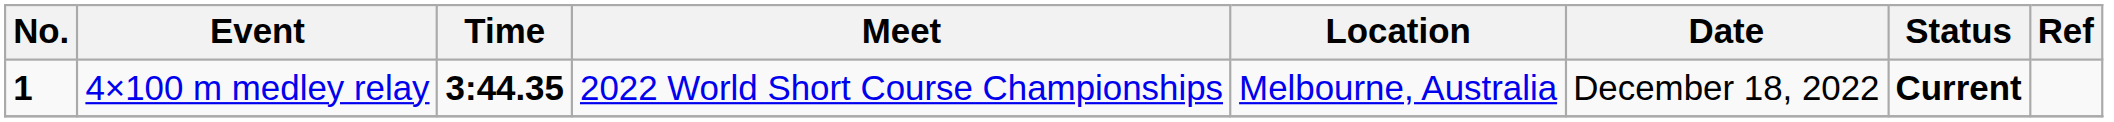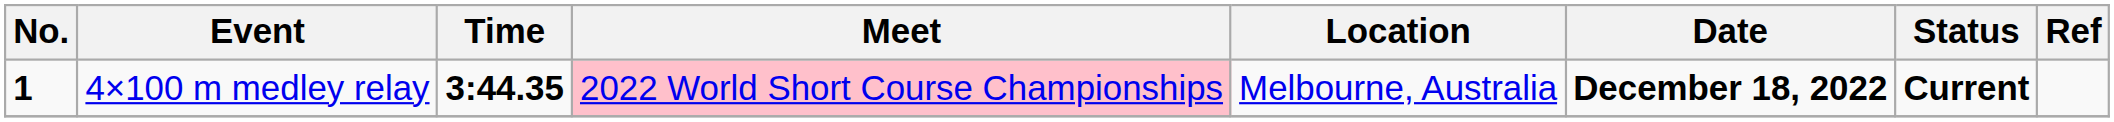(902, 87) no background -> (902, 87) pink background
(1726, 87) normal -> (1730, 87) bold
